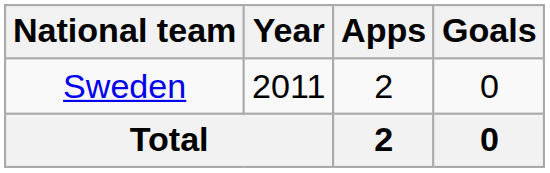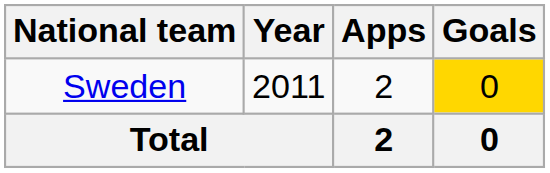(489, 85) no background -> (489, 85) gold background
